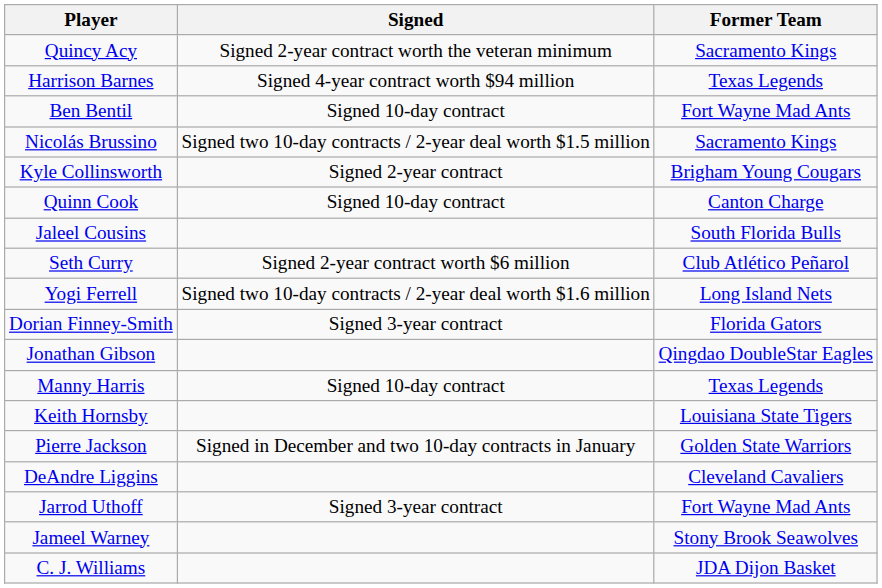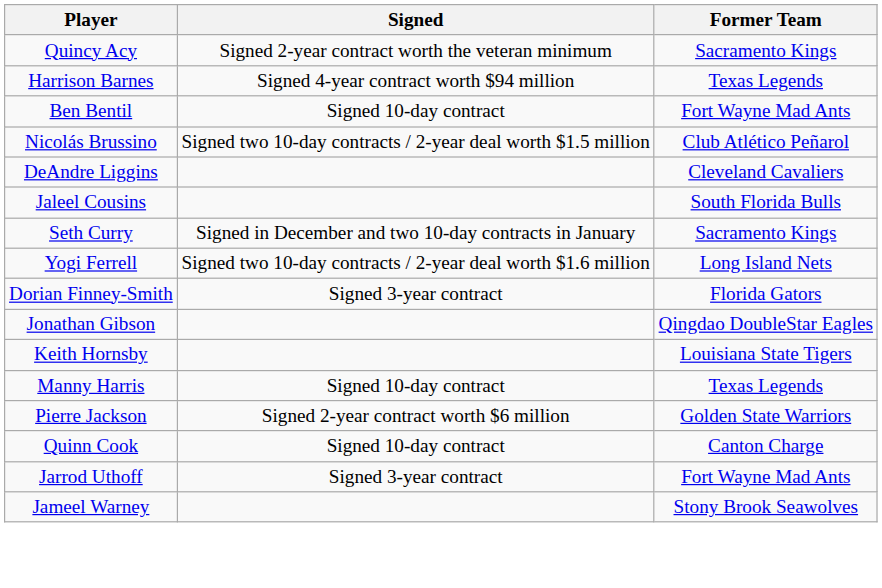(766, 141) Sacramento Kings -> (766, 141) Club Atlético Peñarol
- row: (91, 171)
rows swapped: (91, 202) <-> (91, 476)
(416, 263) Signed 2-year contract worth $6 million -> (416, 232) Signed in December and two 10-day contracts in January
(766, 263) Club Atlético Peñarol -> (766, 232) Sacramento Kings
rows swapped: (91, 385) <-> (91, 415)
(416, 446) Signed in December and two 10-day contracts in January -> (416, 415) Signed 2-year contract worth $6 million
- row: (91, 567)
